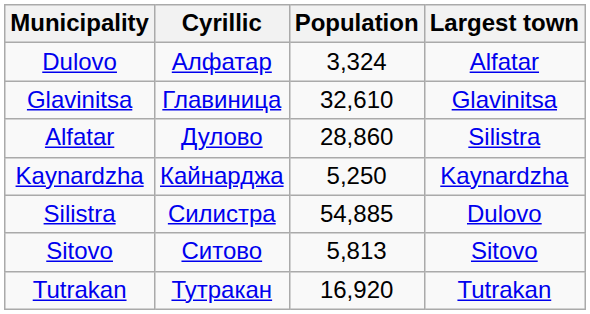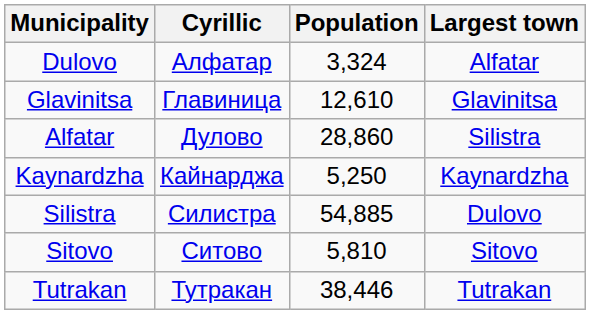(357, 99) 32,610 -> (357, 99) 12,610
(357, 251) 5,813 -> (357, 251) 5,810
(357, 289) 16,920 -> (357, 289) 38,446
